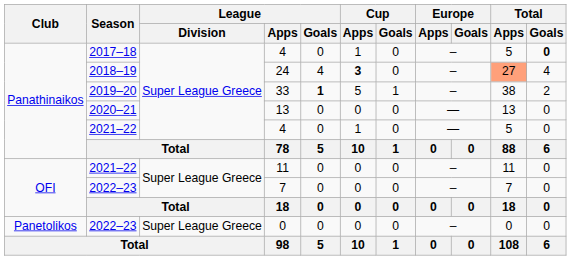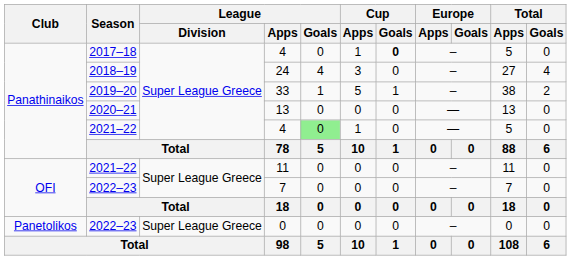(396, 52) normal -> (396, 52) bold
(547, 52) bold -> (547, 52) normal
(358, 71) bold -> (358, 71) normal
(509, 71) lightsalmon background -> (509, 71) no background
(320, 91) bold -> (320, 91) normal
(320, 129) no background -> (320, 129) lightgreen background
